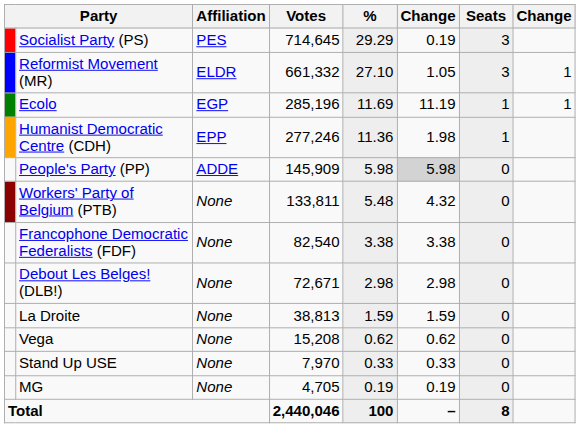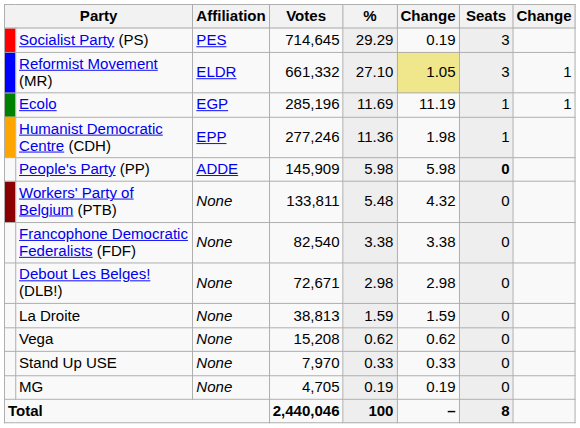(441, 72) no background -> (441, 72) khaki background
(441, 169) lightgrey background -> (441, 169) no background
(505, 169) normal -> (505, 169) bold
